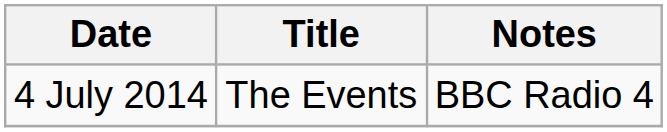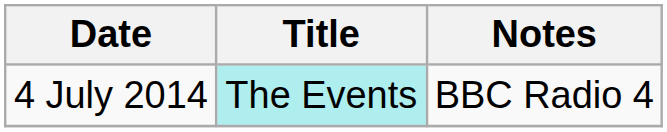(321, 94) no background -> (321, 94) paleturquoise background
